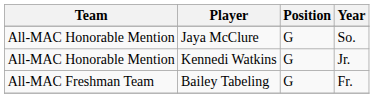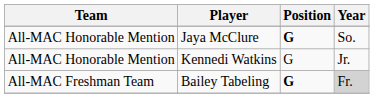(288, 37) normal -> (289, 37) bold
(288, 81) normal -> (289, 81) bold
(345, 81) no background -> (345, 81) lightgrey background
